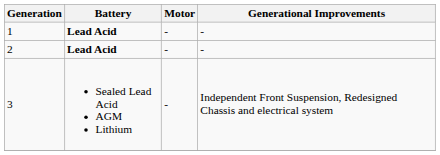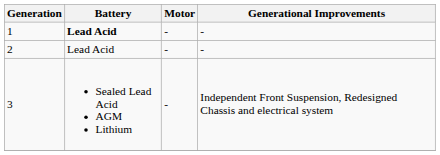(92, 49) bold -> (91, 49) normal
